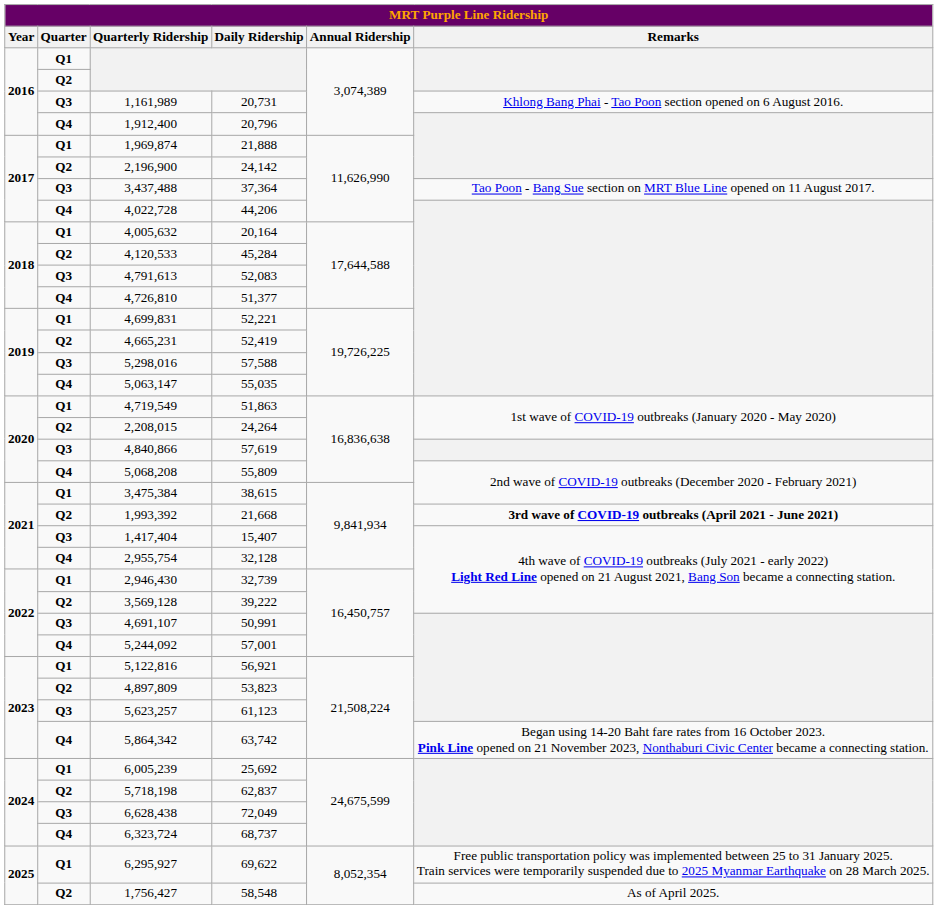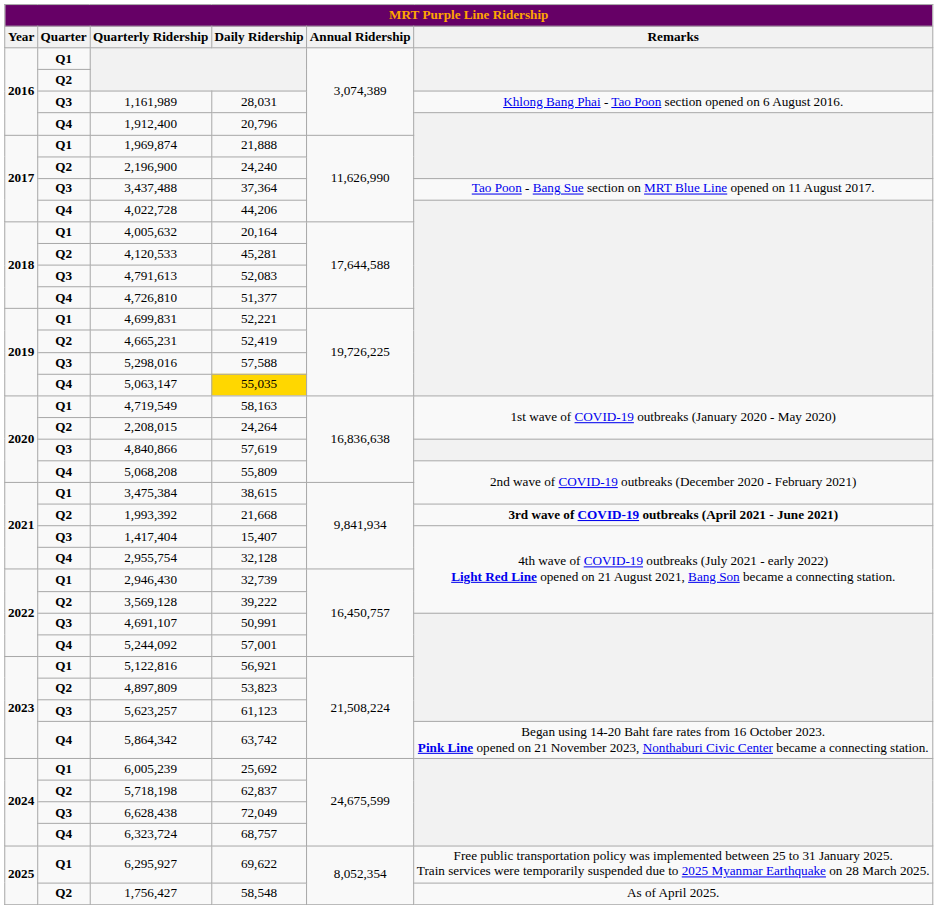(259, 102) 20,731 -> (259, 102) 28,031
(259, 167) 24,142 -> (259, 167) 24,240
(259, 254) 45,284 -> (259, 254) 45,281
(259, 384) no background -> (259, 384) gold background
(259, 406) 51,863 -> (259, 406) 58,163
(259, 834) 68,737 -> (259, 834) 68,757
